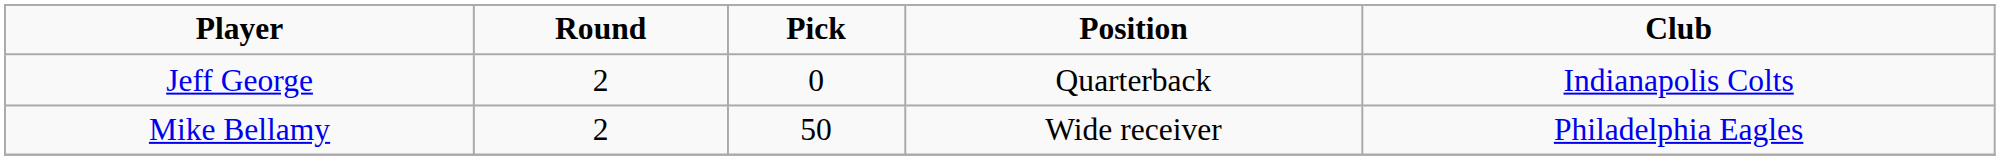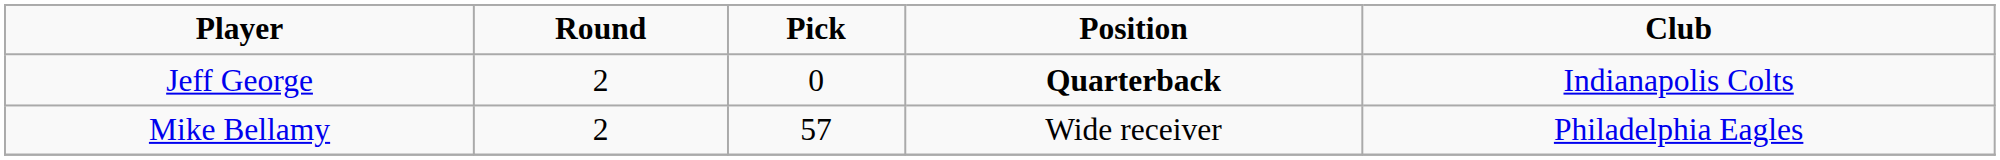(1133, 79) normal -> (1133, 79) bold
(816, 129) 50 -> (816, 129) 57
